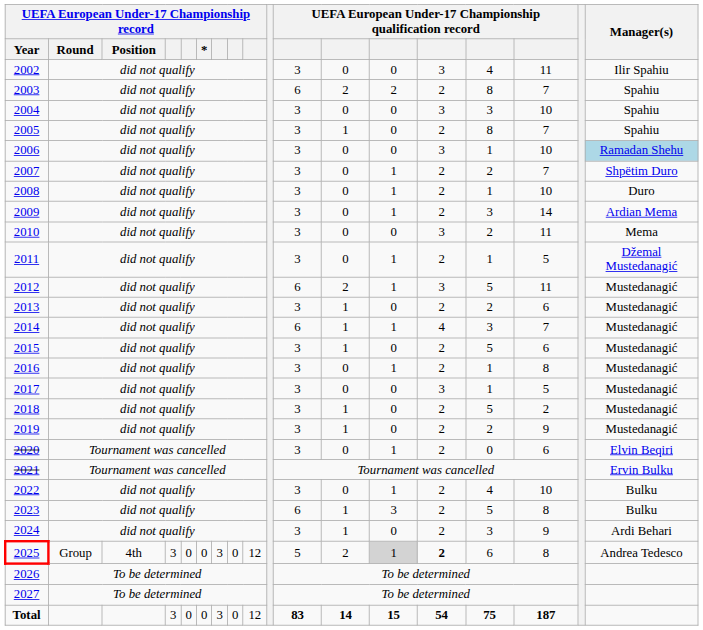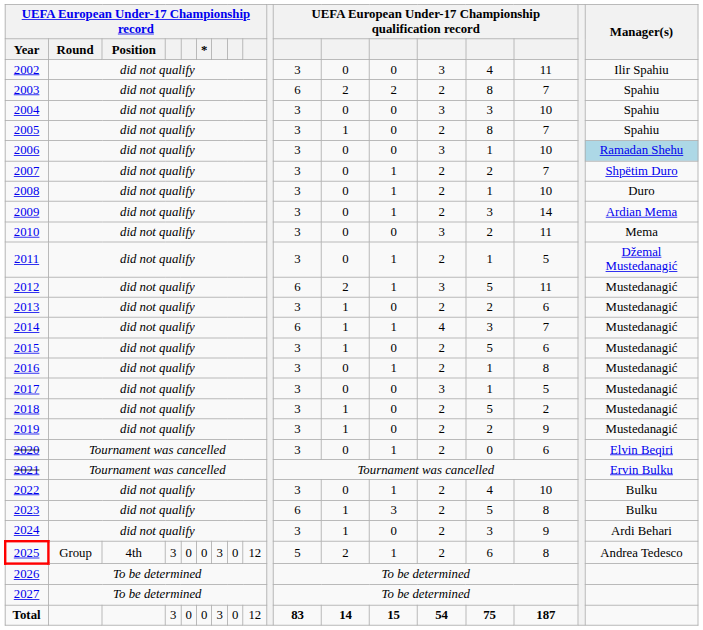(394, 552) lightgrey background -> (394, 552) no background
(442, 552) bold -> (442, 552) normal
